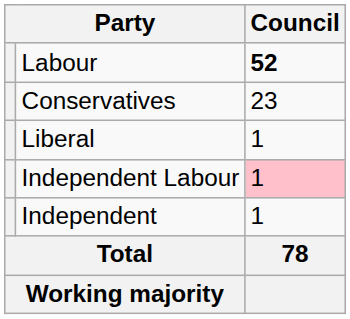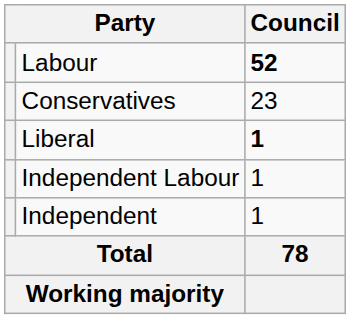(257, 139) normal -> (257, 139) bold
(257, 178) pink background -> (257, 178) no background
